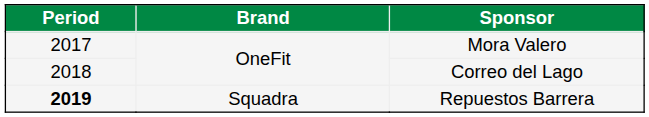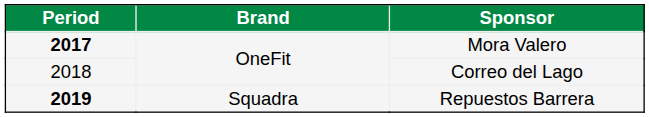(71, 45) normal -> (71, 45) bold
